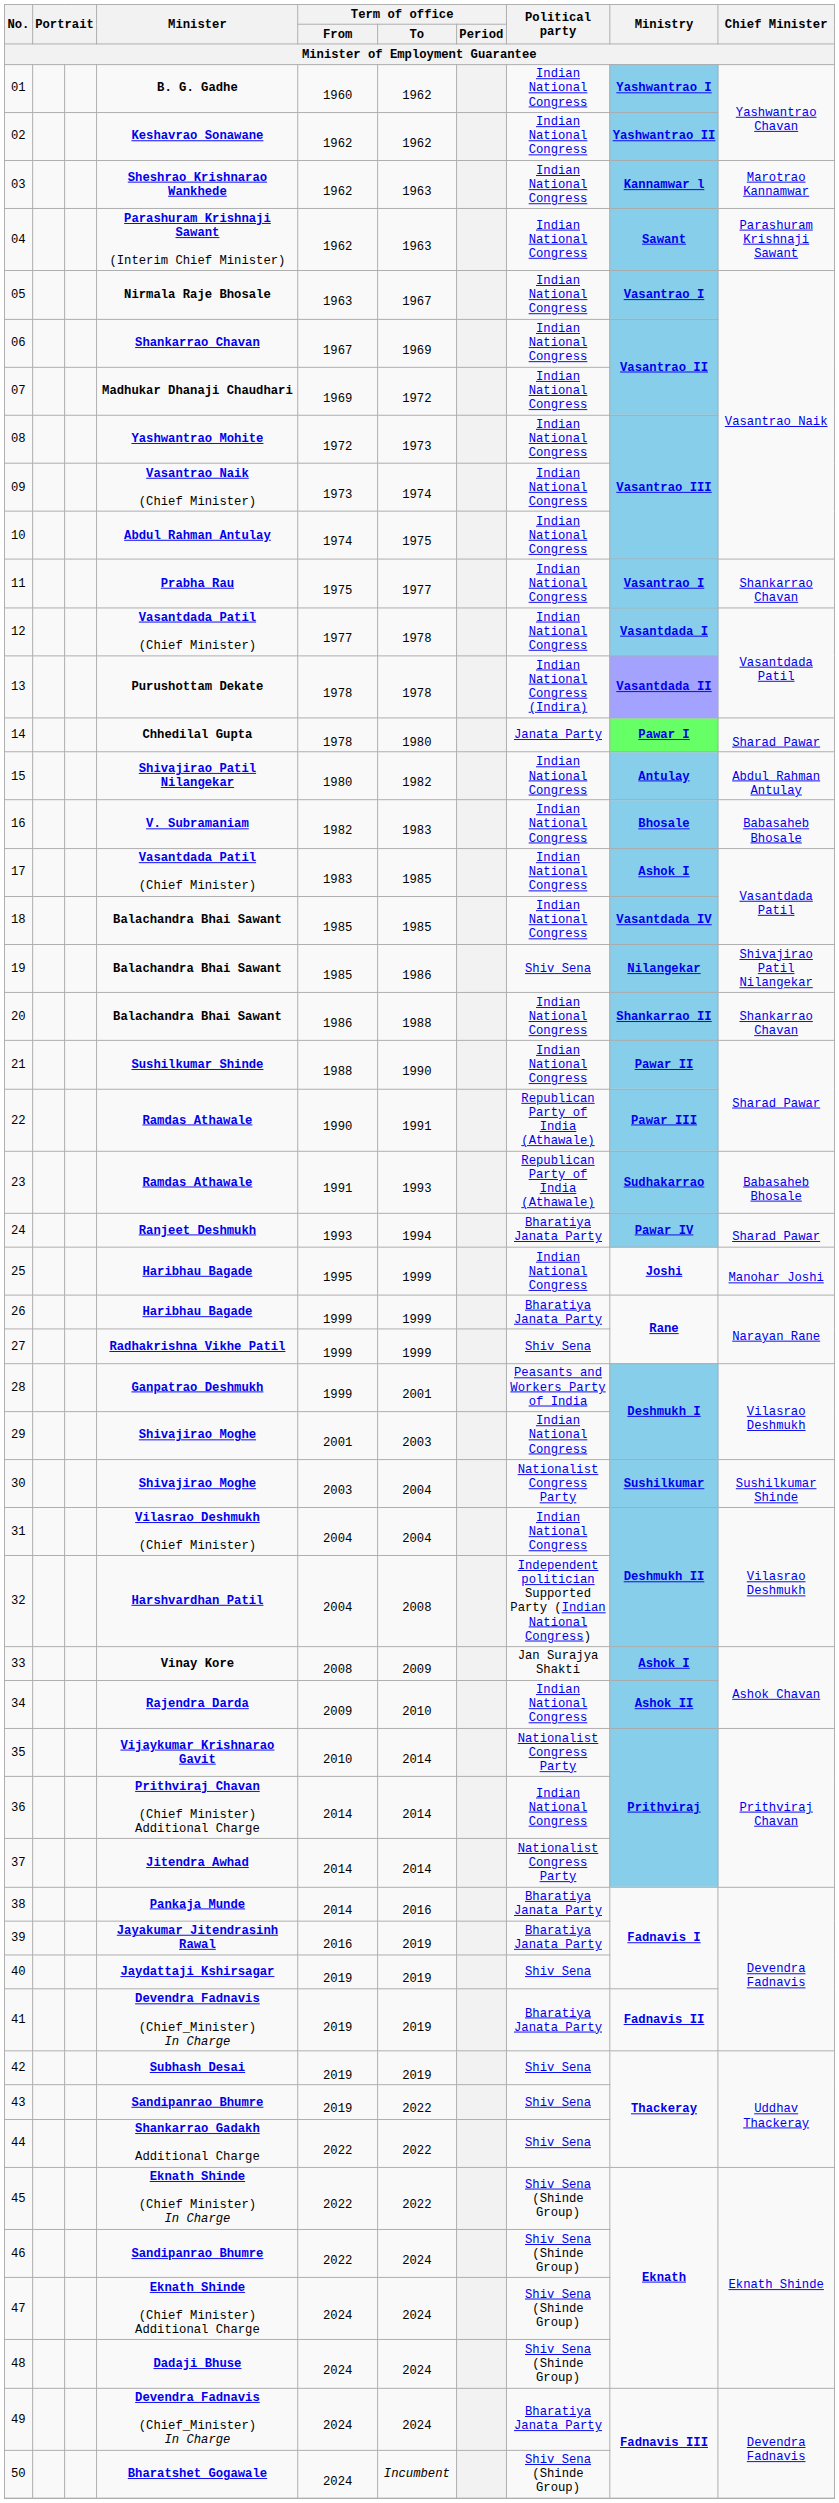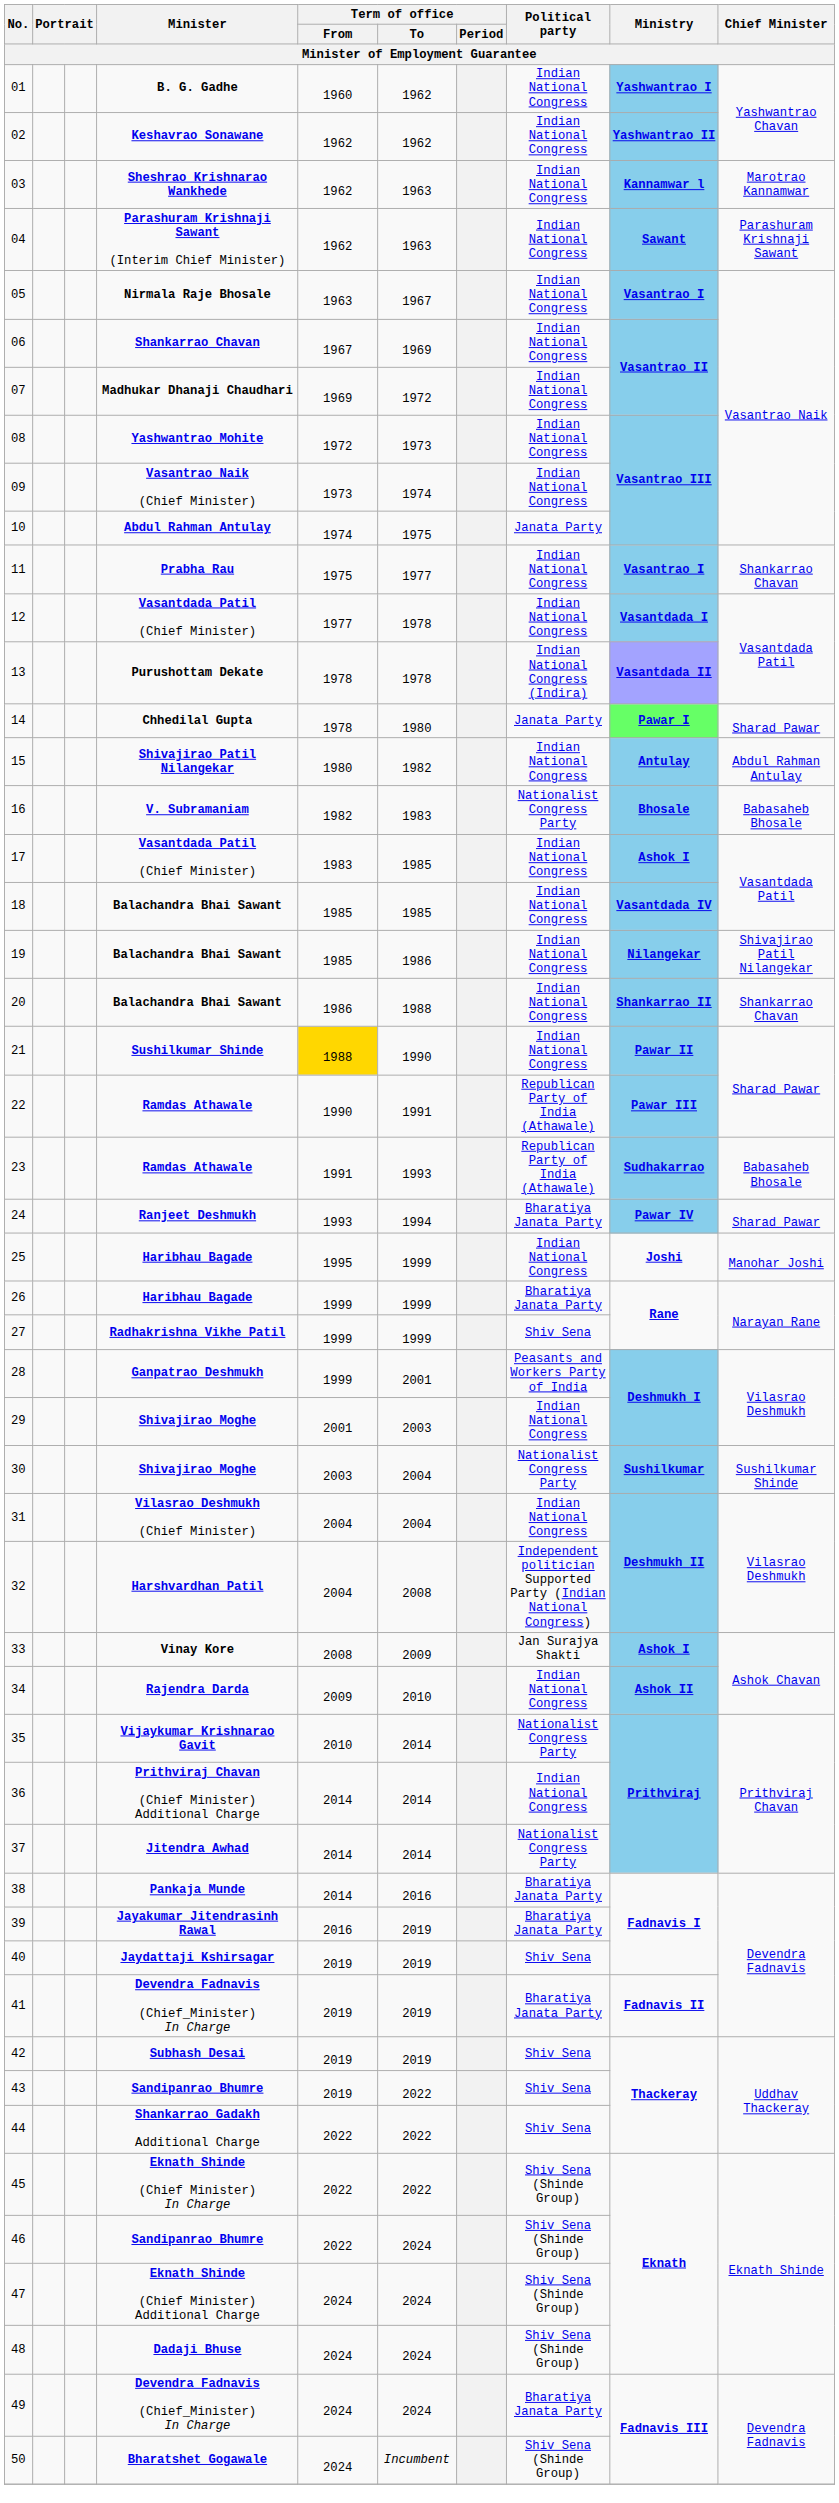(558, 535) Indian National Congress -> (558, 528) Janata Party
(558, 824) Indian National Congress -> (558, 810) Nationalist Congress Party
(558, 968) Shiv Sena -> (558, 954) Indian National Congress
(338, 1072) no background -> (338, 1058) gold background
